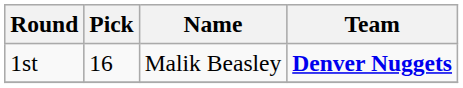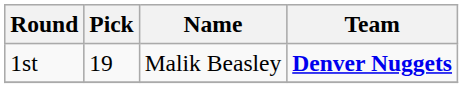(101, 62) 16 -> (101, 62) 19
